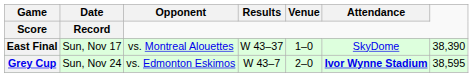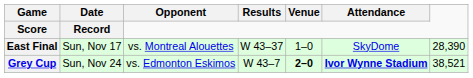(449, 47) 38,390 -> (449, 47) 28,390
(304, 64) normal -> (304, 64) bold
(449, 64) 38,595 -> (449, 64) 38,521
